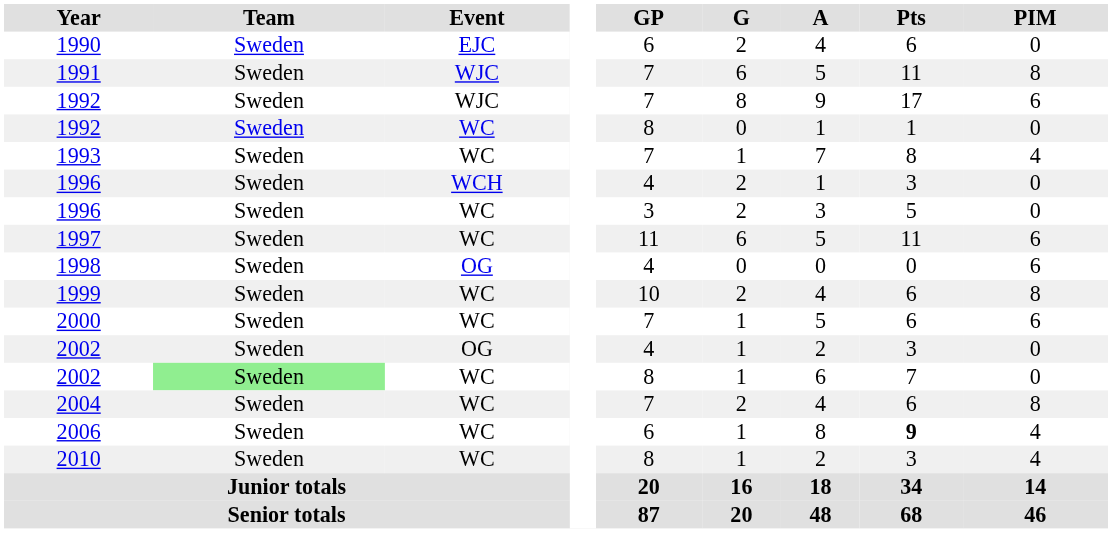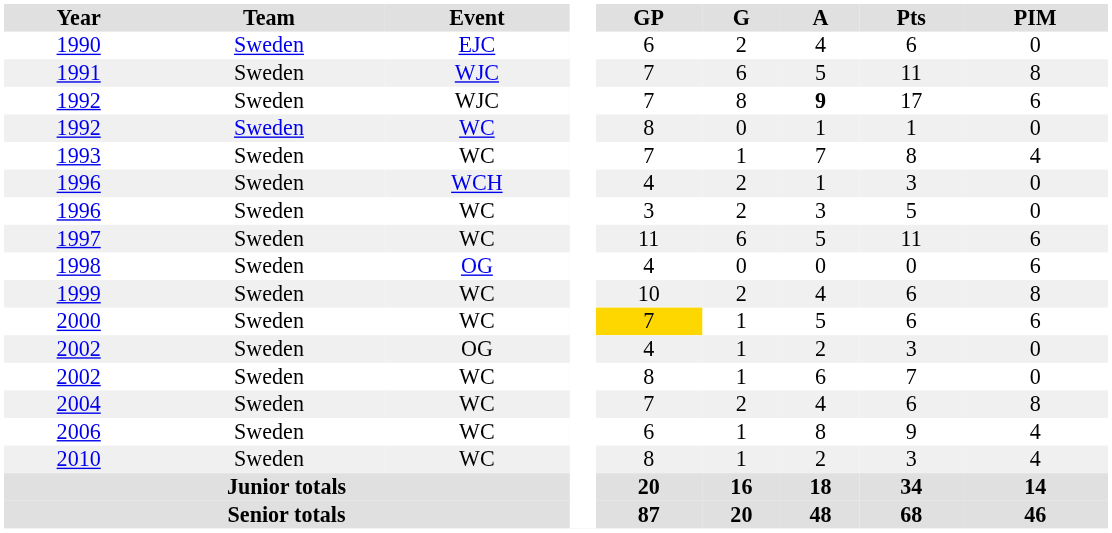(820, 100) normal -> (820, 100) bold
(649, 321) no background -> (649, 321) gold background
(269, 376) lightgreen background -> (269, 376) no background
(911, 431) bold -> (911, 431) normal
